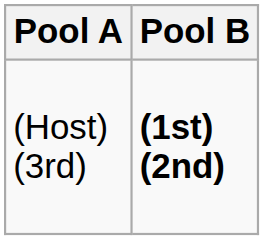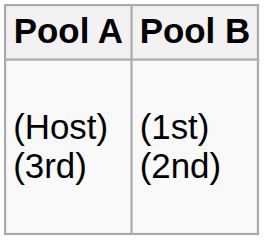(182, 146) bold -> (180, 146) normal
